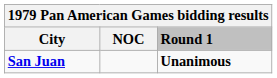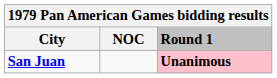(196, 61) no background -> (196, 61) pink background
